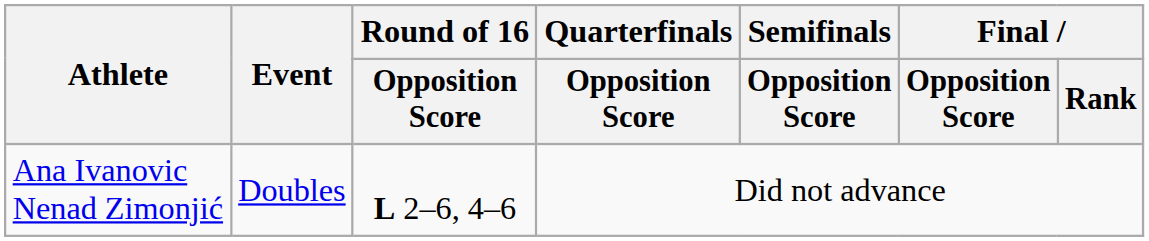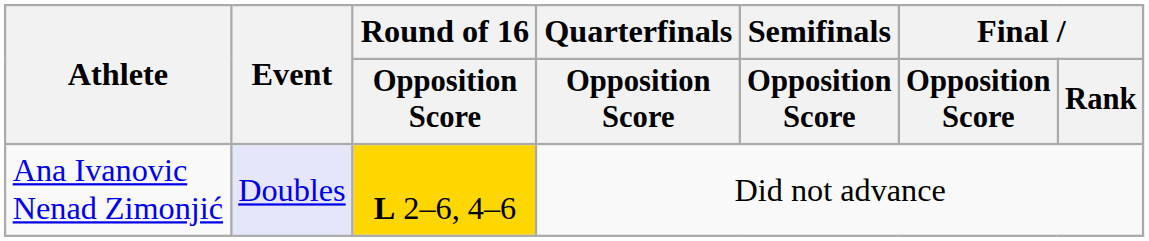(292, 189) no background -> (292, 189) lavender background
(445, 208) no background -> (445, 208) gold background
